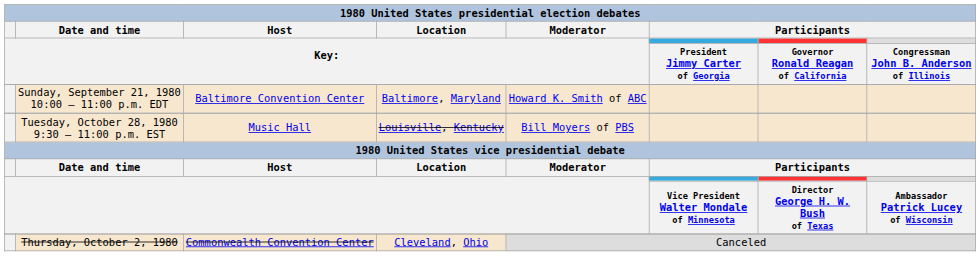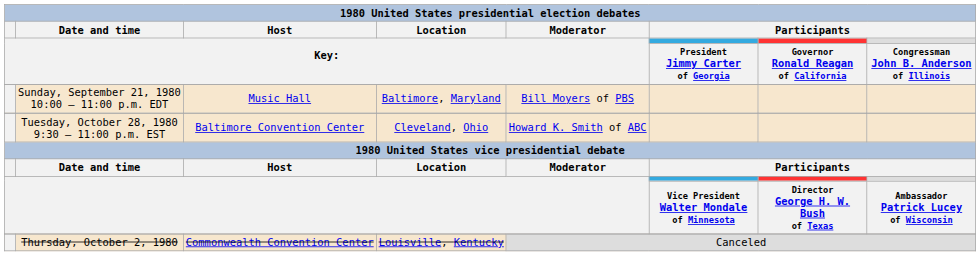(280, 99) Baltimore Convention Center -> (280, 99) Music Hall
(578, 99) Howard K. Smith of ABC -> (578, 99) Bill Moyers of PBS
(280, 128) Music Hall -> (280, 128) Baltimore Convention Center
(441, 128) Louisville, Kentucky -> (441, 128) Cleveland, Ohio
(578, 128) Bill Moyers of PBS -> (578, 128) Howard K. Smith of ABC
(441, 242) Cleveland, Ohio -> (441, 242) Louisville, Kentucky
